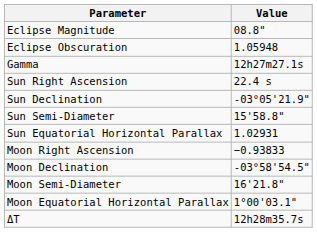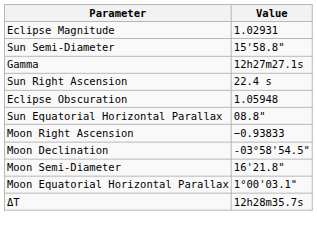(250, 30) 08.8" -> (256, 30) 1.02931
rows swapped: (67, 47) <-> (61, 116)
- row: (54, 99)
(256, 133) 1.02931 -> (250, 116) 08.8"
